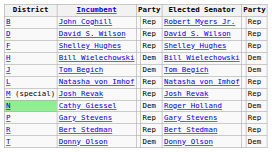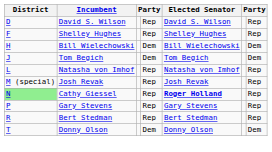- row: (85, 23)
(149, 106) Dem -> (149, 94) Rep
(193, 106) normal -> (193, 94) bold
(254, 106) Dem -> (254, 94) Rep
